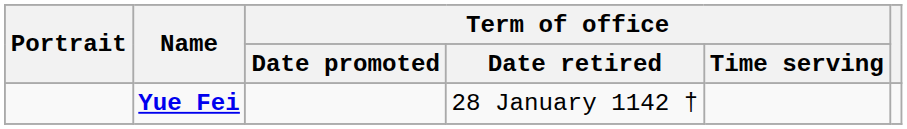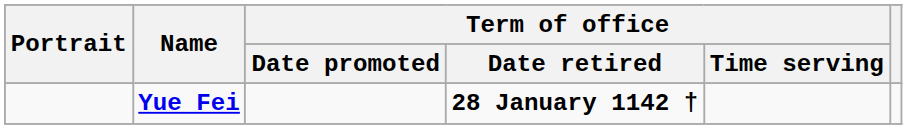(575, 103) normal -> (575, 103) bold
